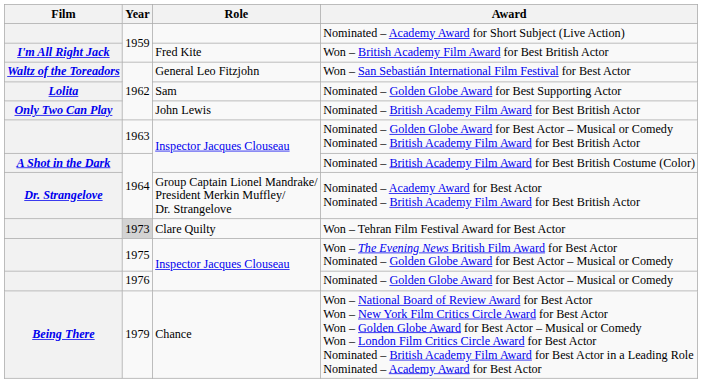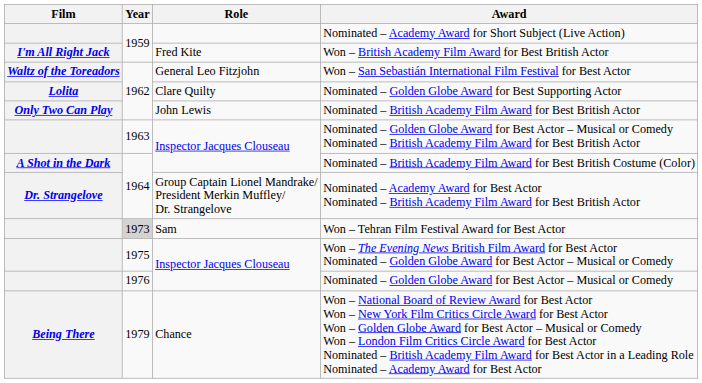(166, 91) Sam -> (185, 91) Clare Quilty
(185, 228) Clare Quilty -> (166, 228) Sam
